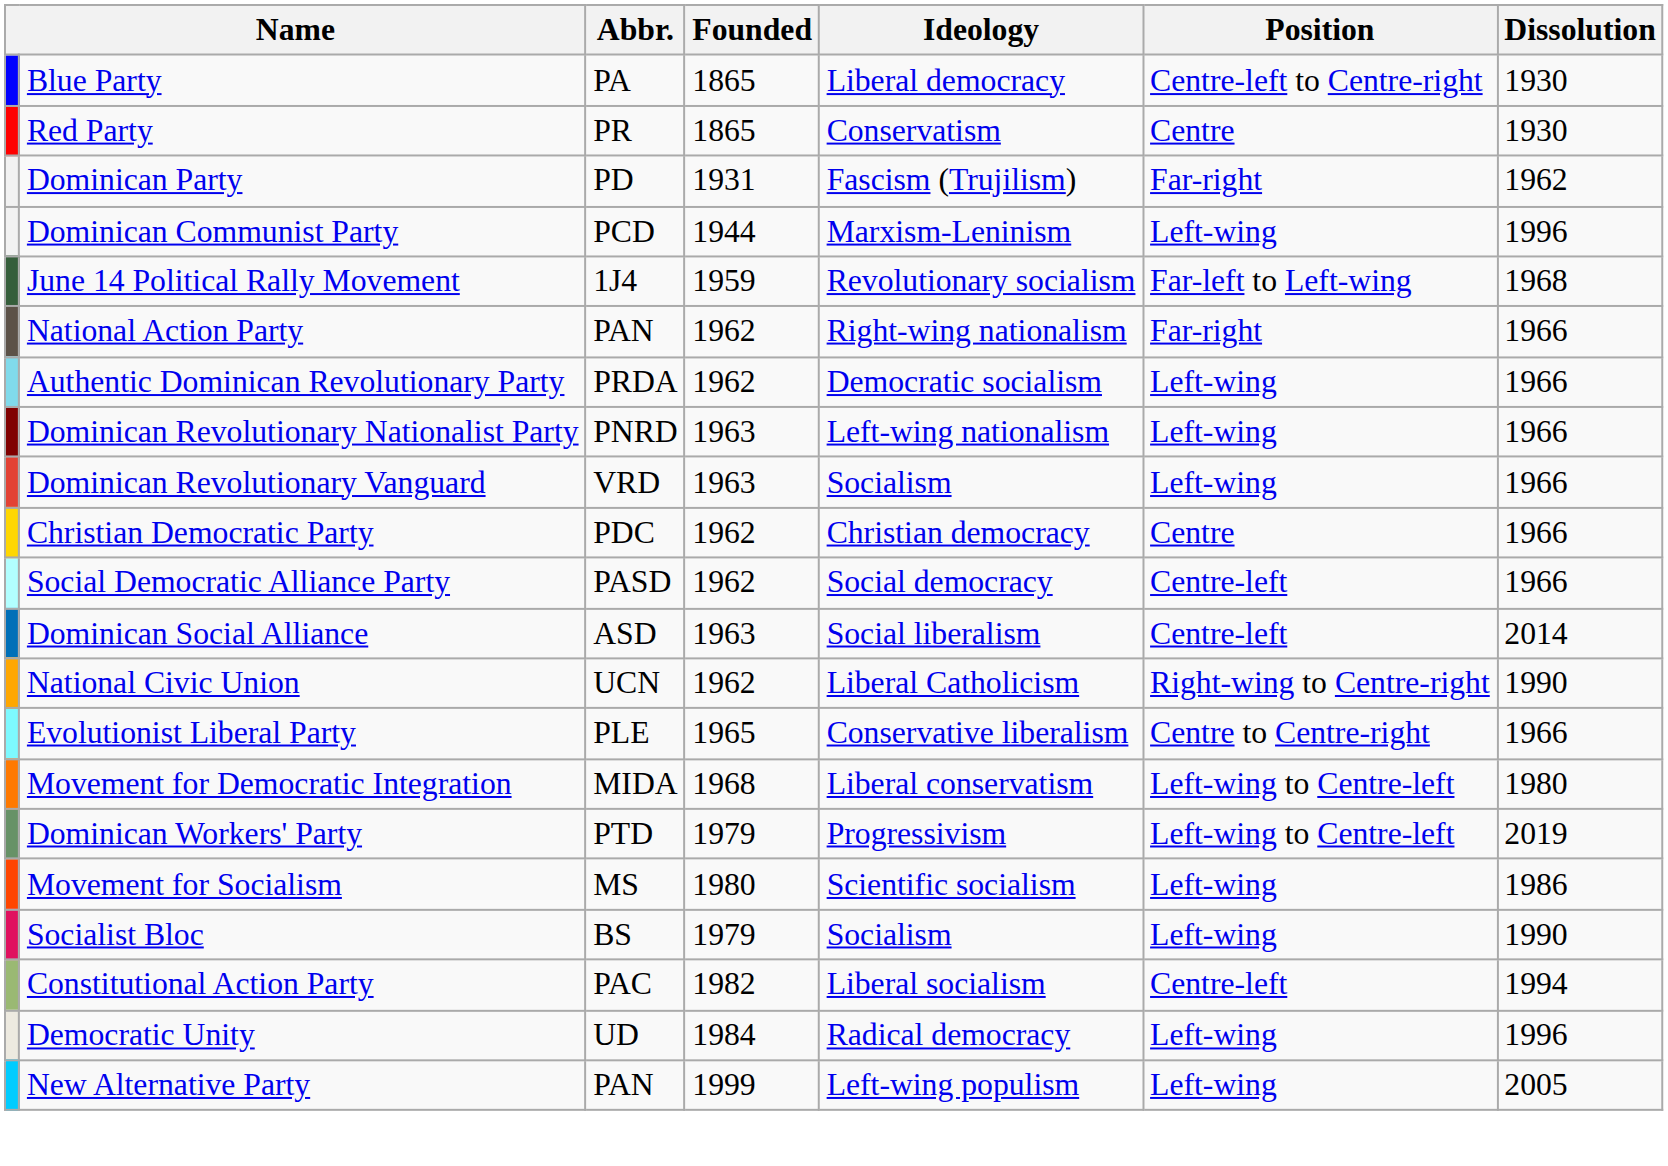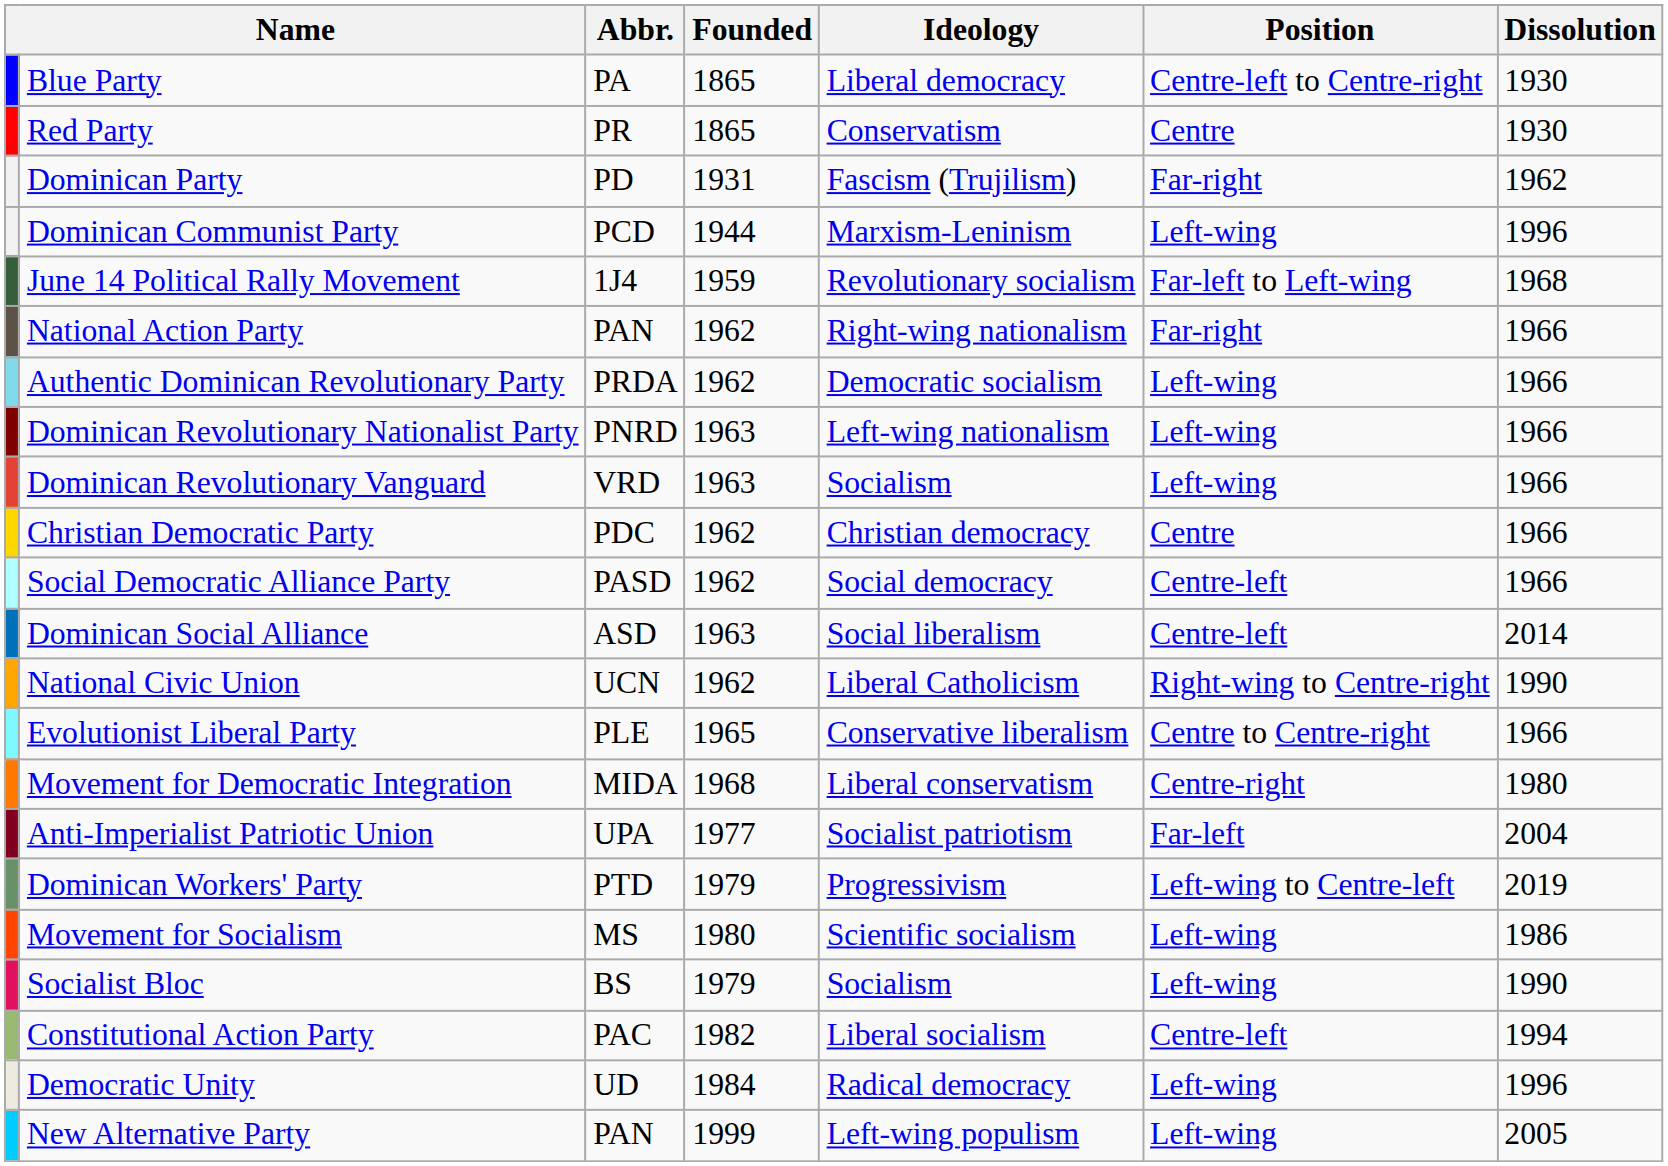(1302, 783) Left-wing to Centre-left -> (1228, 783) Centre-right
+ row: (230, 833)
